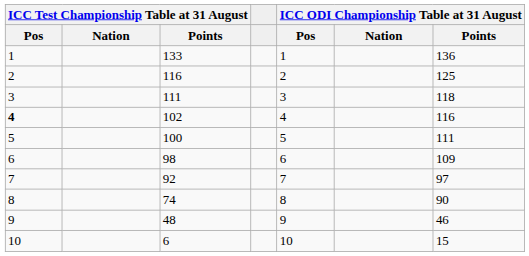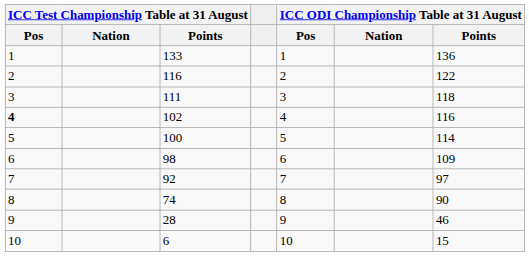(446, 76) 125 -> (446, 76) 122
(445, 138) 111 -> (445, 138) 114
(169, 220) 48 -> (169, 220) 28
